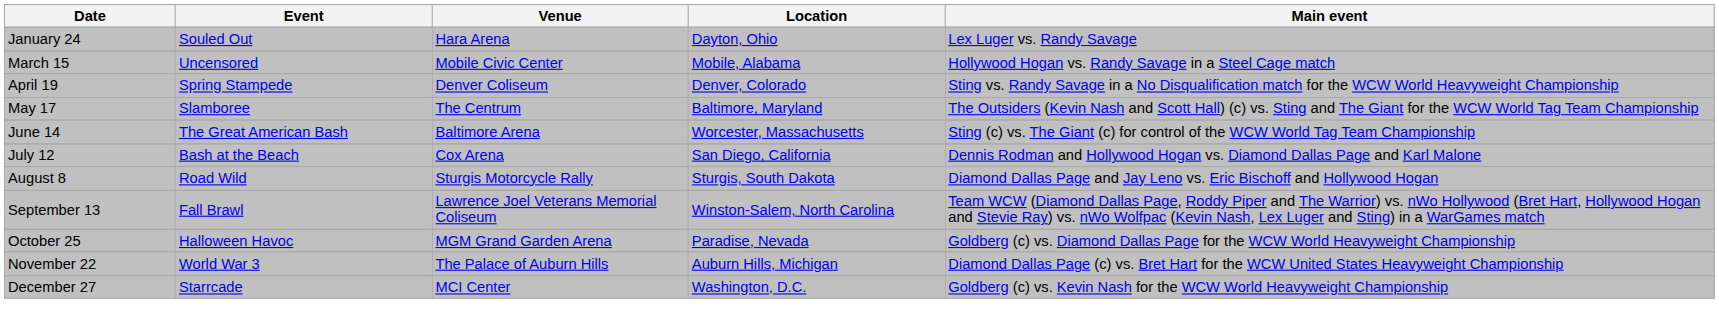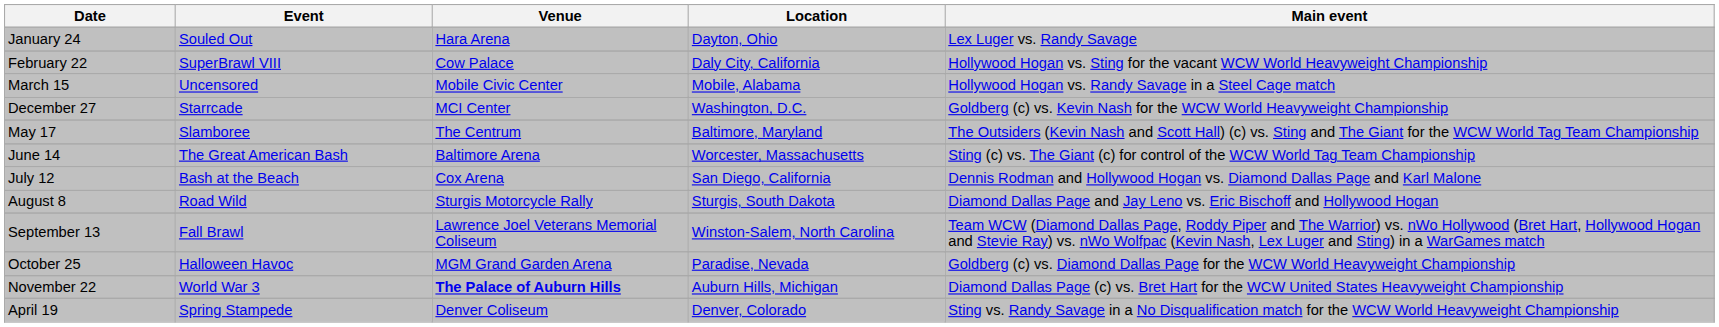+ row: (48, 62)
rows swapped: (33, 85) <-> (52, 287)
(522, 263) normal -> (528, 287) bold
